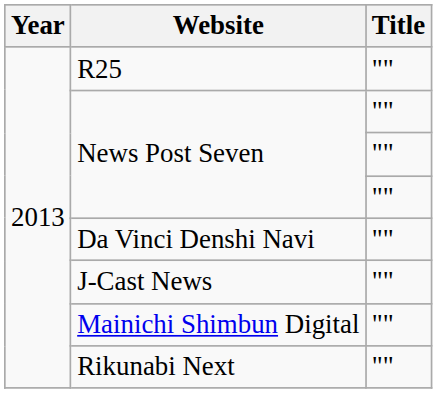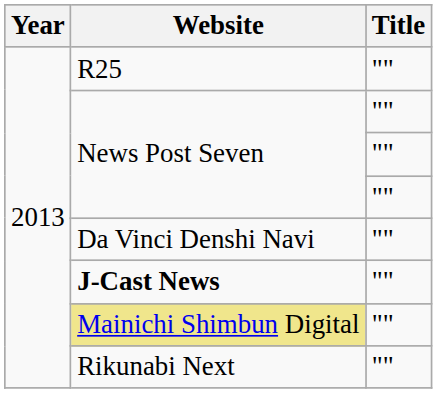(145, 281) normal -> (148, 281) bold
(218, 324) no background -> (218, 324) khaki background
